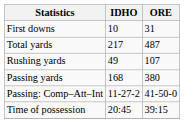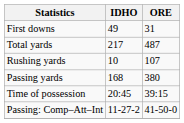(113, 29) 10 -> (113, 29) 49
(113, 61) 49 -> (113, 61) 10
rows swapped: (55, 94) <-> (46, 110)
